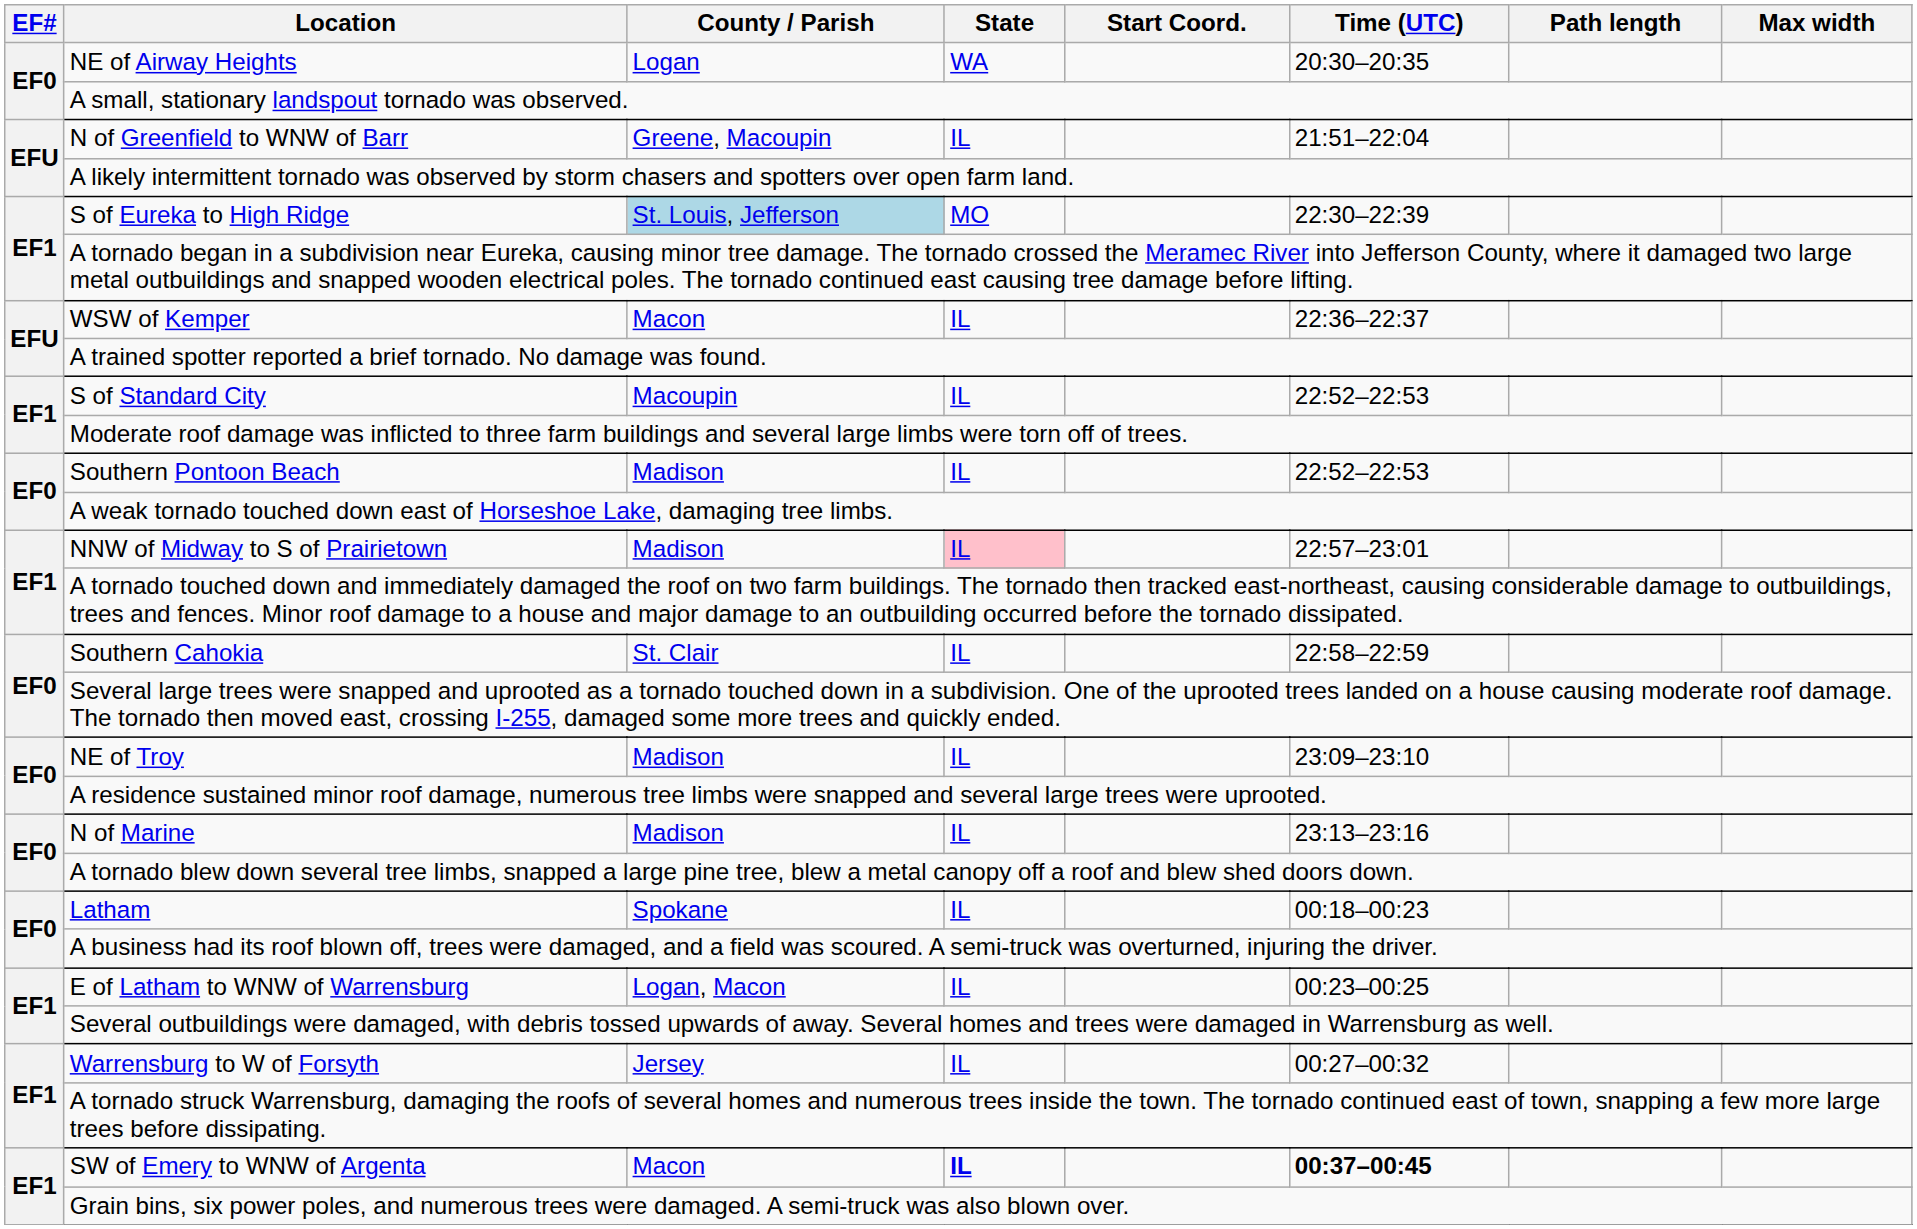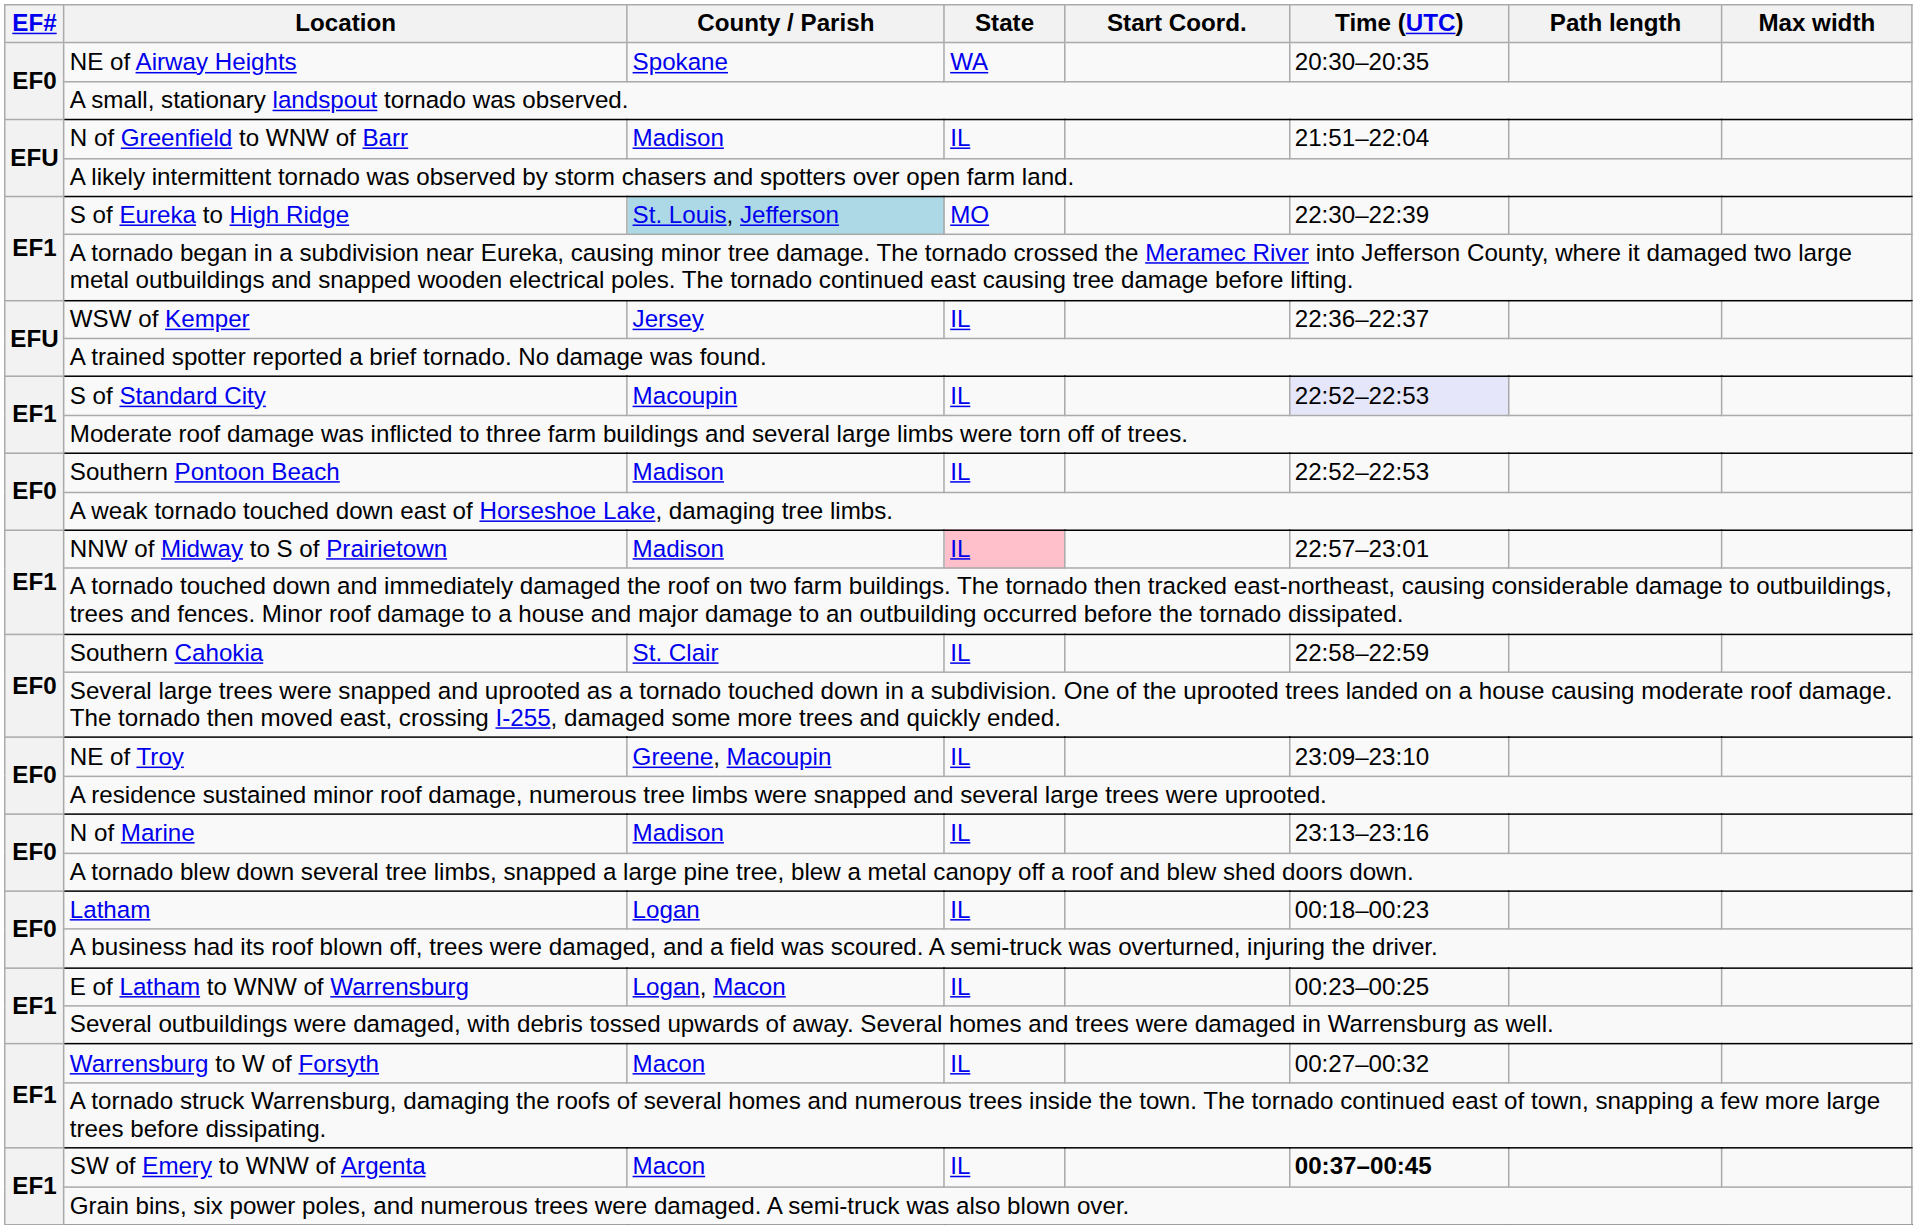(666, 61) Logan -> (680, 61) Spokane
(732, 138) Greene, Macoupin -> (678, 138) Madison
(669, 319) Macon -> (668, 319) Jersey
(1362, 395) no background -> (1362, 395) lavender background
(678, 756) Madison -> (732, 756) Greene, Macoupin
(680, 909) Spokane -> (666, 909) Logan
(668, 1063) Jersey -> (669, 1063) Macon
(961, 1166) bold -> (960, 1166) normal
